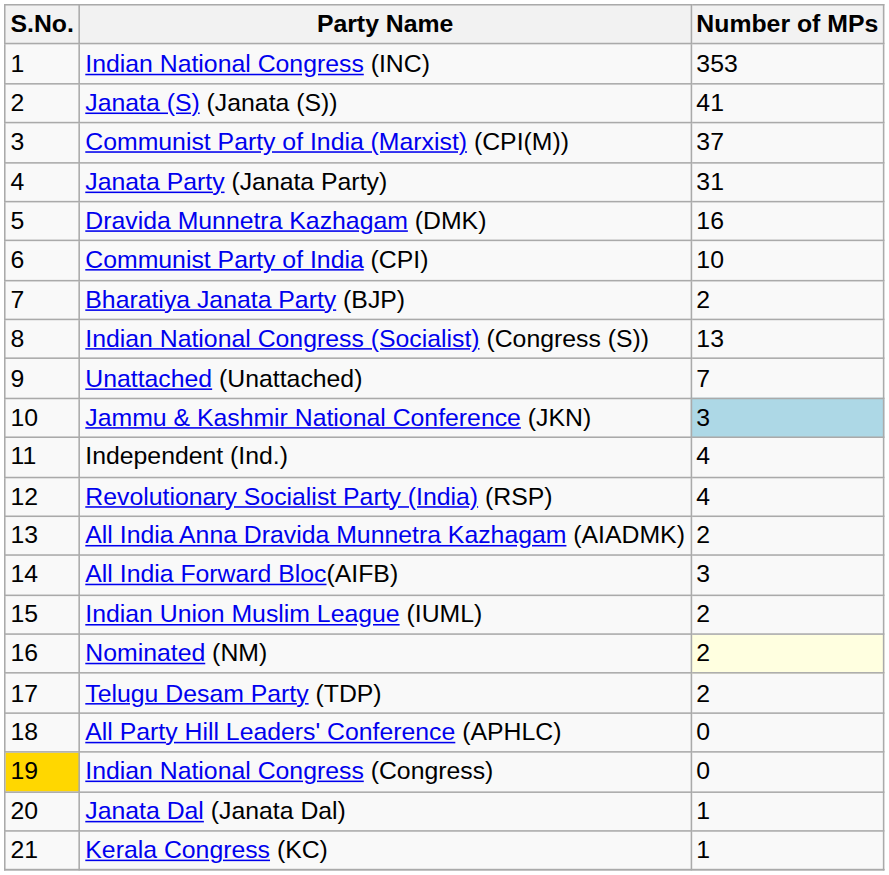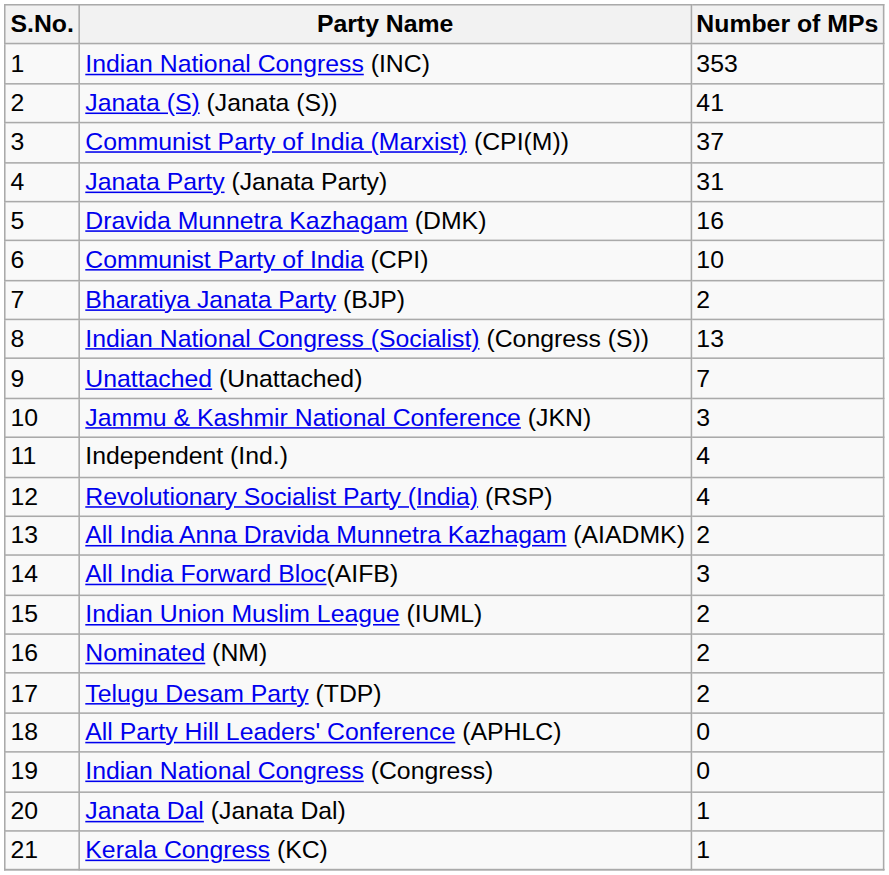(703, 417) lightblue background -> (703, 417) no background
(703, 653) lightyellow background -> (703, 653) no background
(24, 771) gold background -> (24, 771) no background
